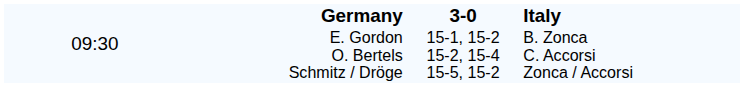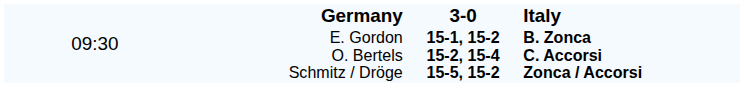(463, 55) normal -> (463, 55) bold
(578, 55) normal -> (583, 55) bold
